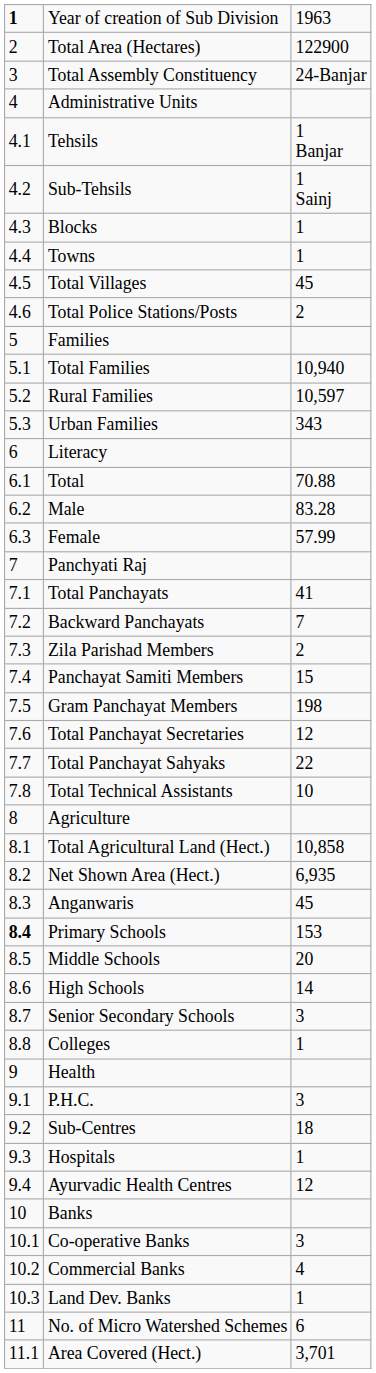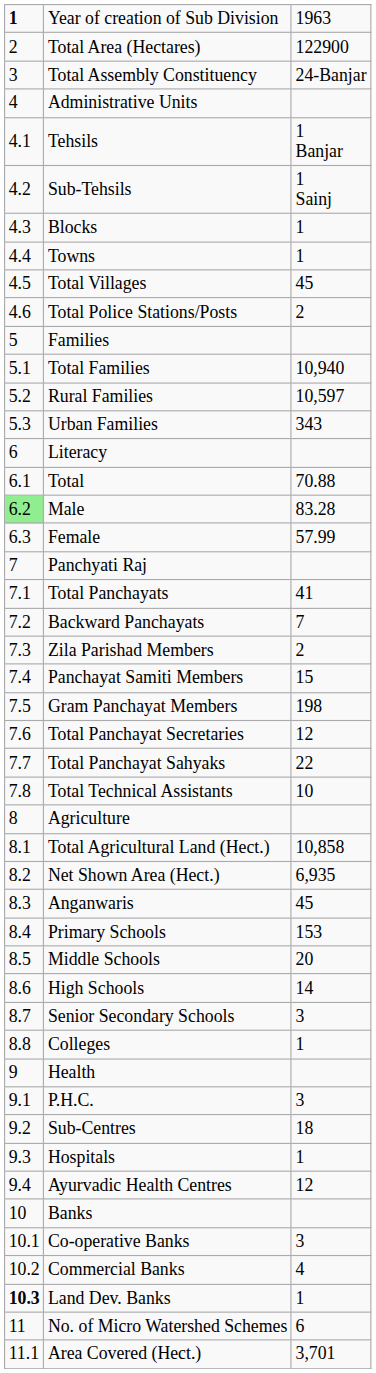(20, 509) no background -> (20, 509) lightgreen background
(20, 931) bold -> (20, 931) normal
(24, 1297) normal -> (24, 1297) bold
